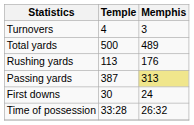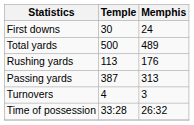rows swapped: (33, 95) <-> (30, 29)
(150, 78) khaki background -> (150, 78) no background
